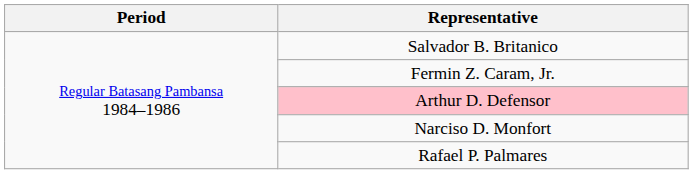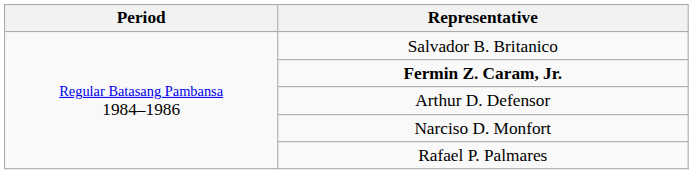(483, 73) normal -> (483, 73) bold
(483, 100) pink background -> (483, 100) no background
